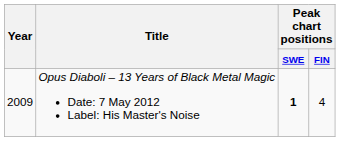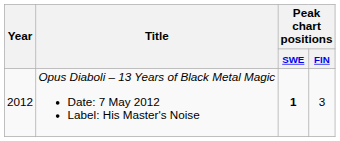(20, 102) 2009 -> (20, 102) 2012
(322, 102) 4 -> (322, 102) 3
